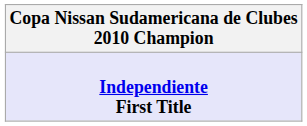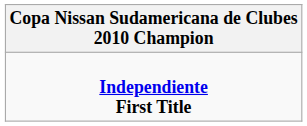(154, 96) lavender background -> (154, 96) no background
